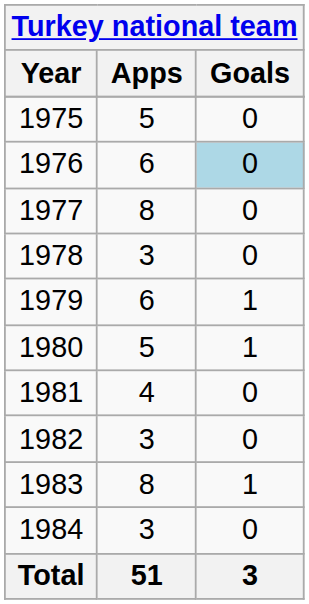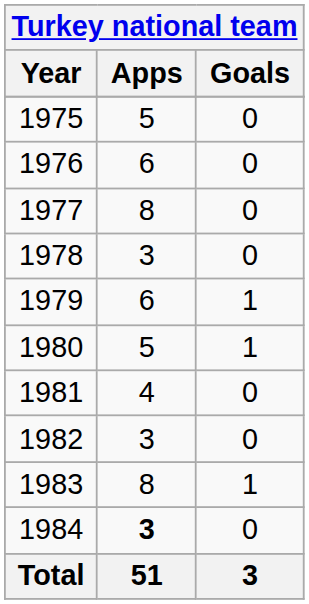(250, 164) lightblue background -> (250, 164) no background
(147, 529) normal -> (147, 529) bold
